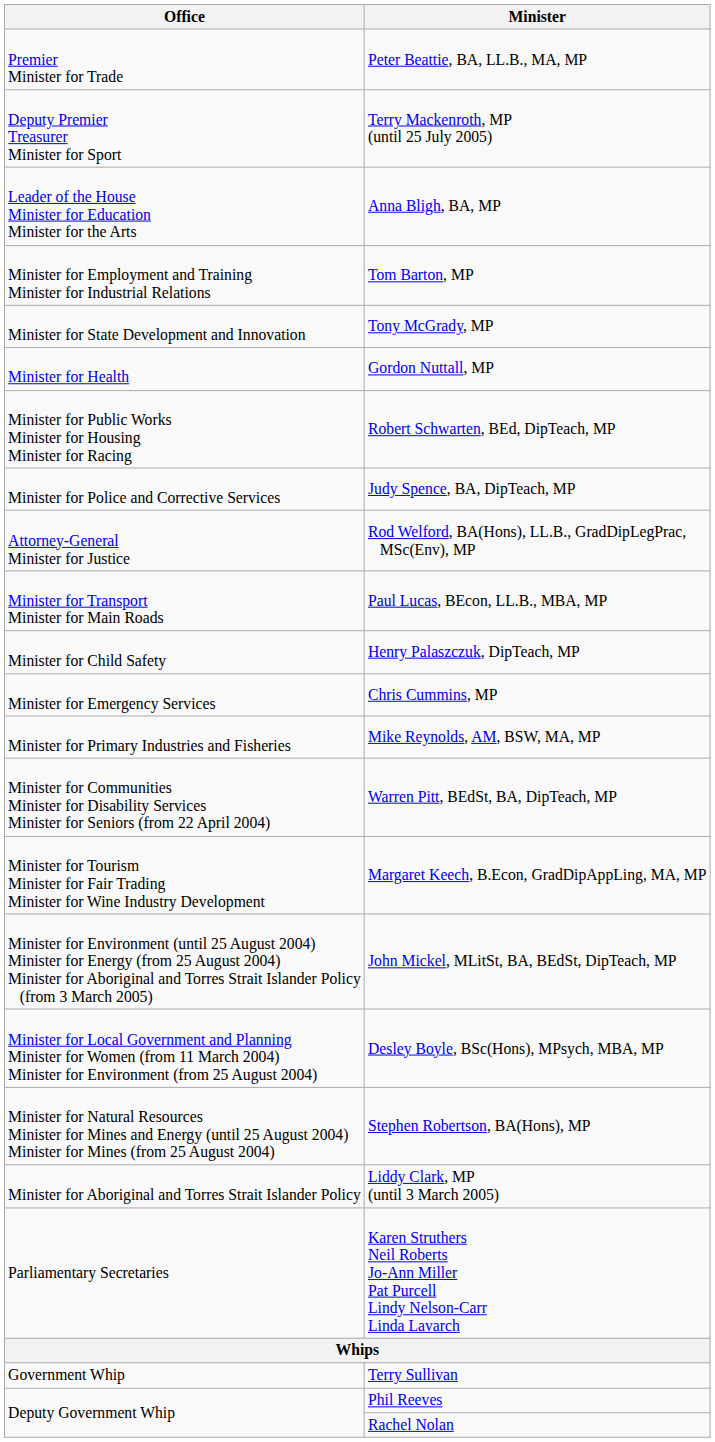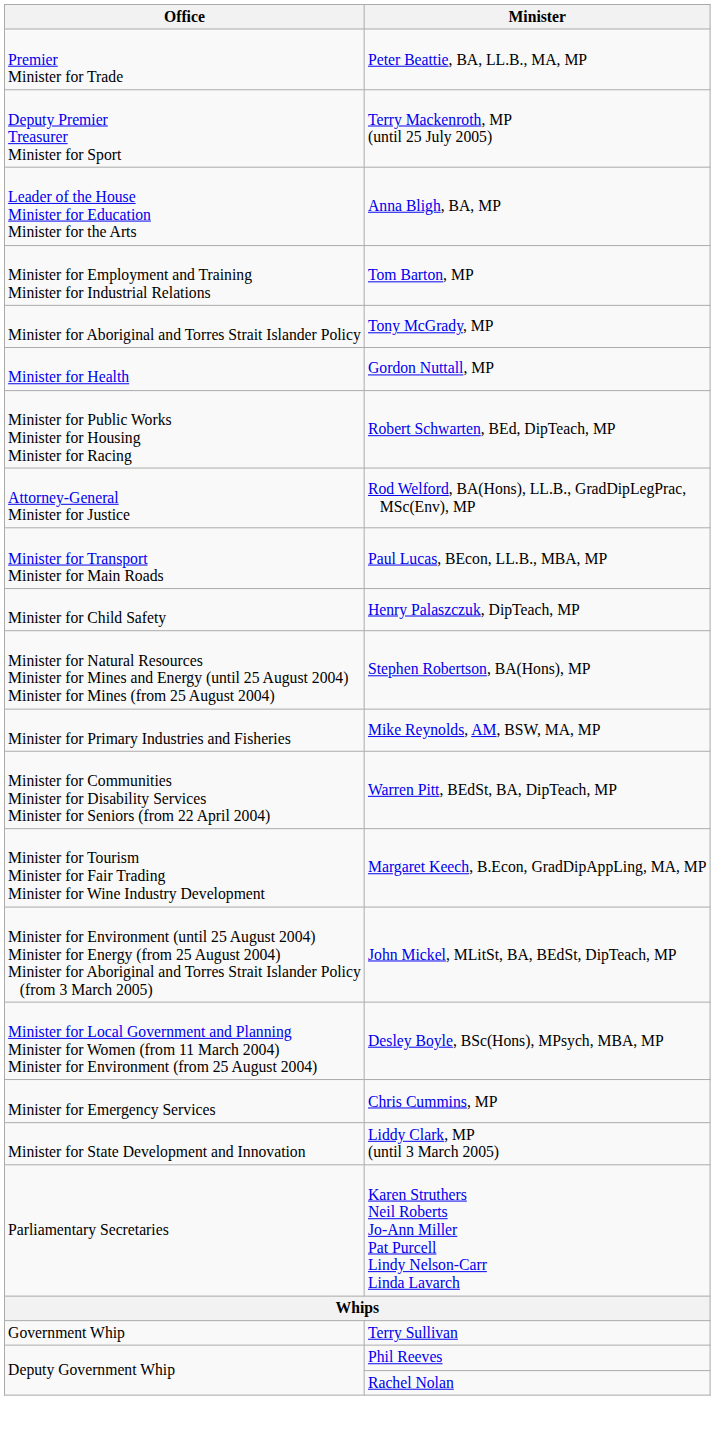(157, 335) Minister for State Development and Innovation -> (184, 335) Minister for Aboriginal and Torres Strait Islander Policy
- row: (472, 489)
rows swapped: (479, 1126) <-> (433, 694)
(184, 1195) Minister for Aboriginal and Torres Strait Islander Policy -> (157, 1152) Minister for State Development and Innovation
